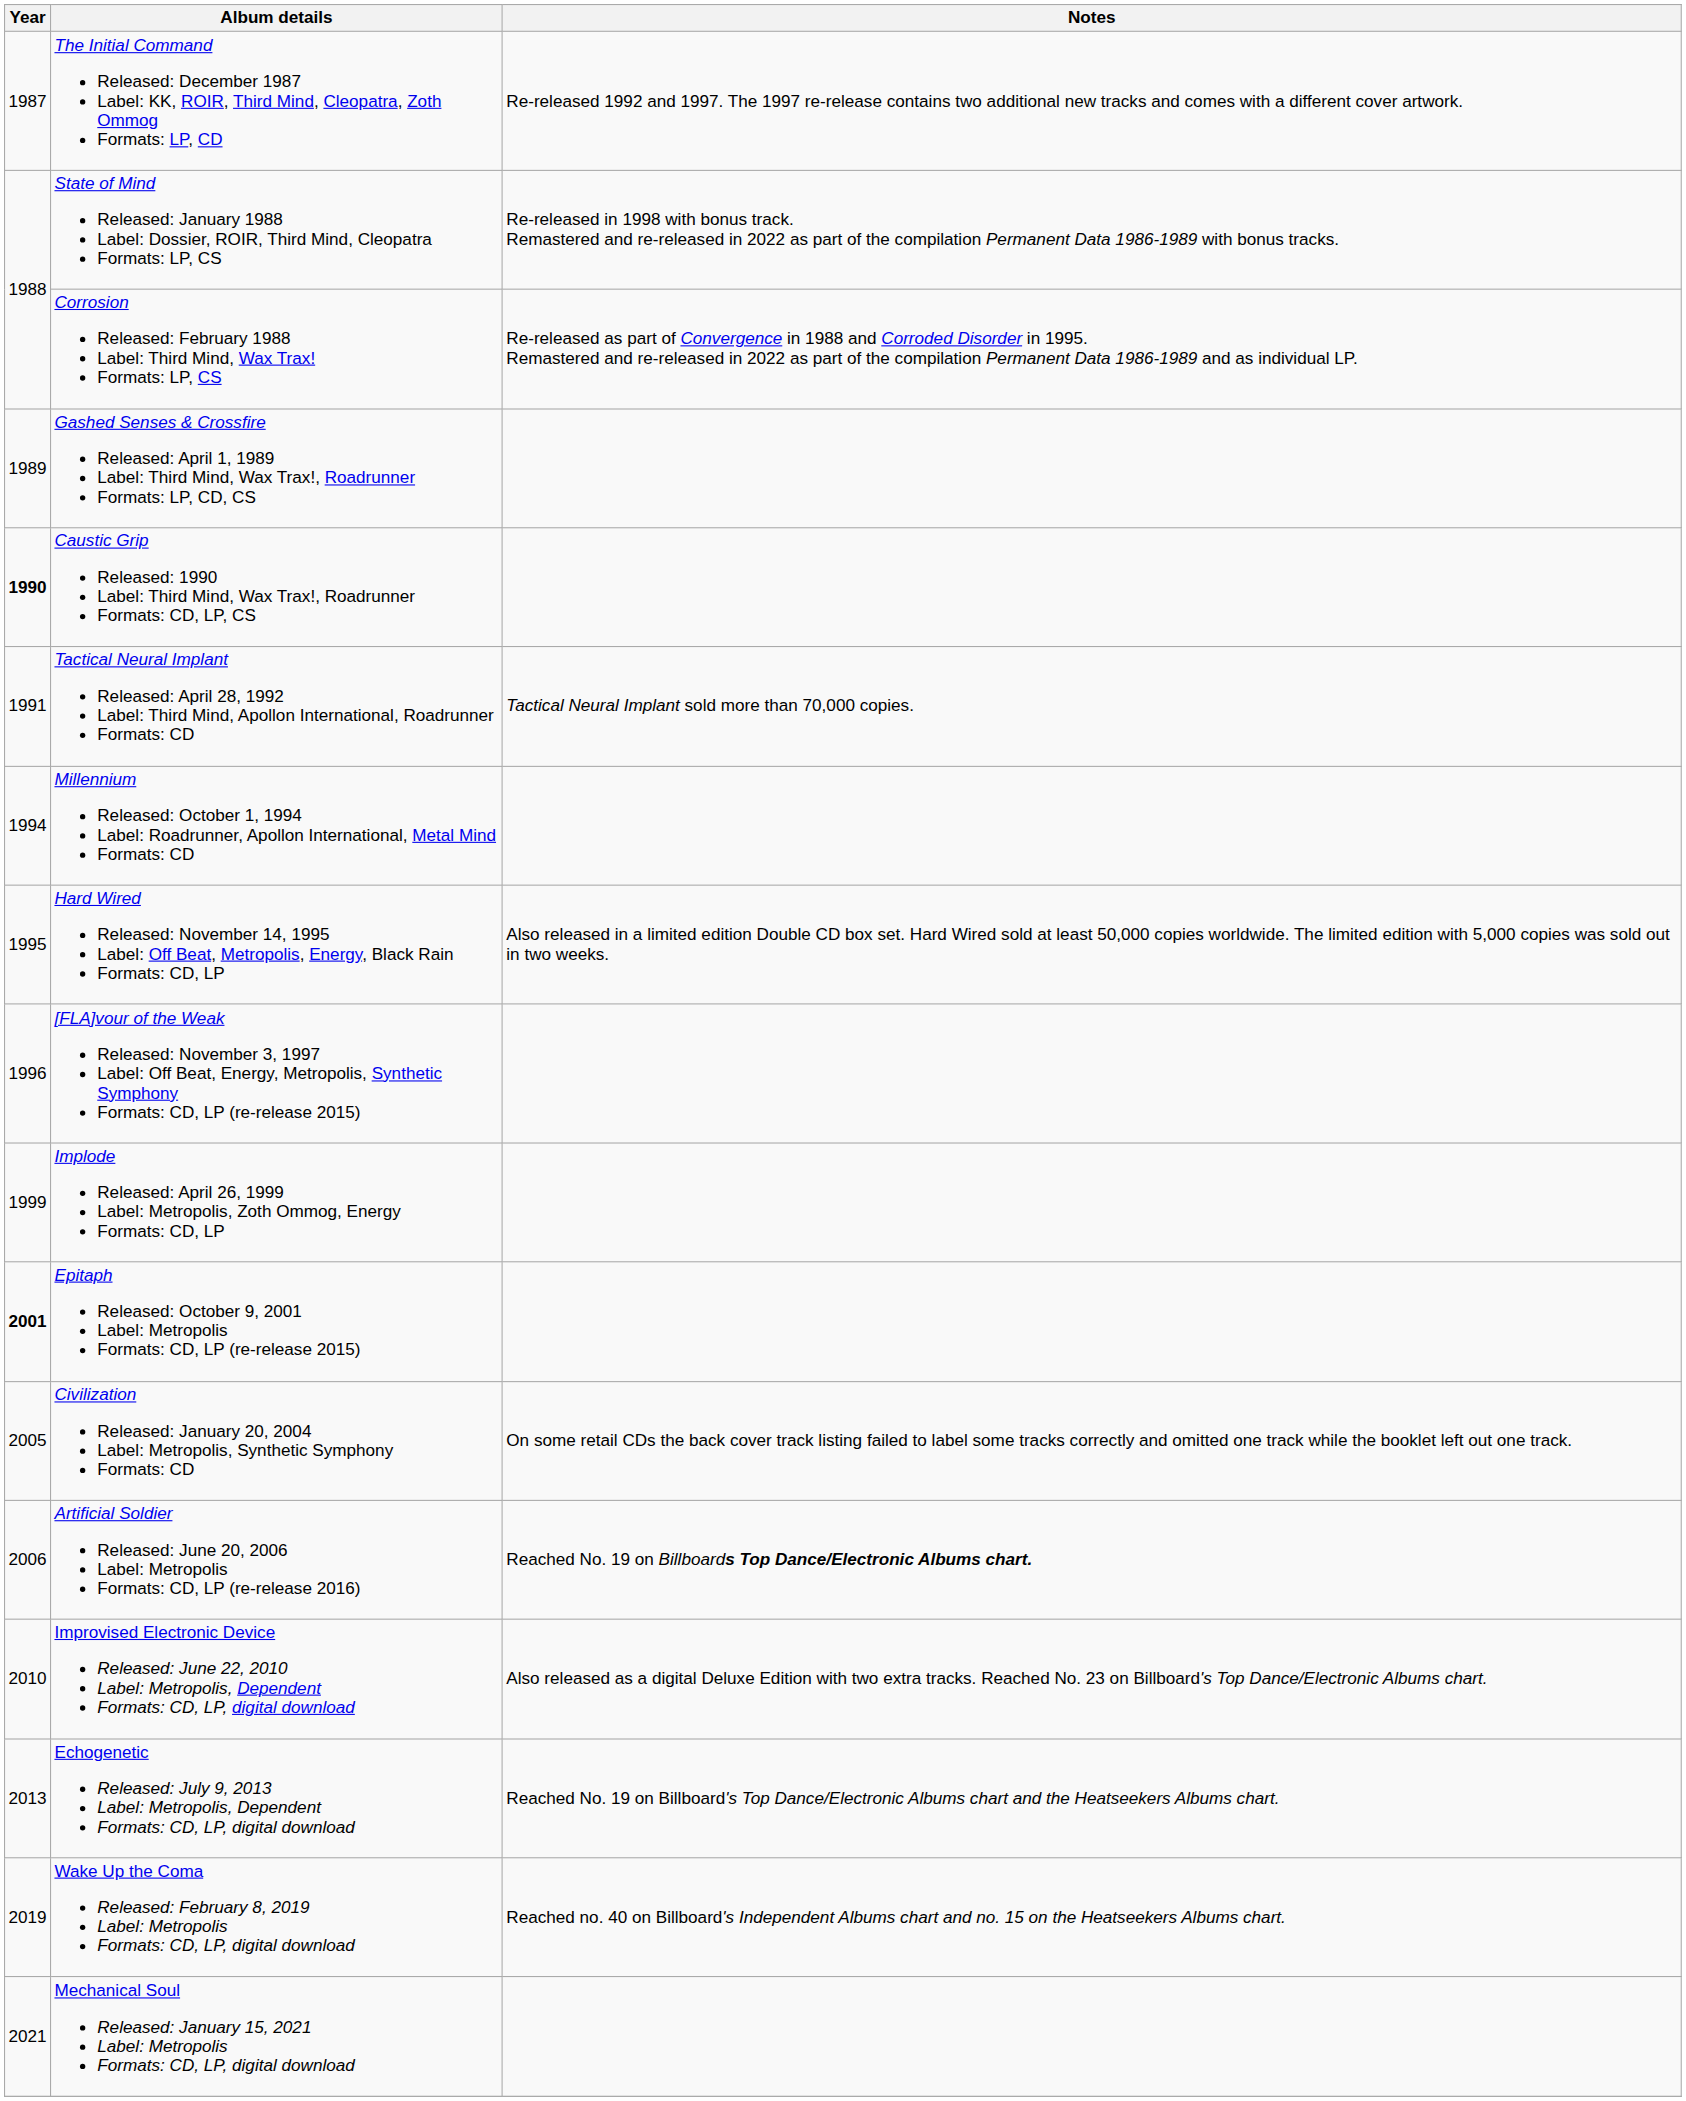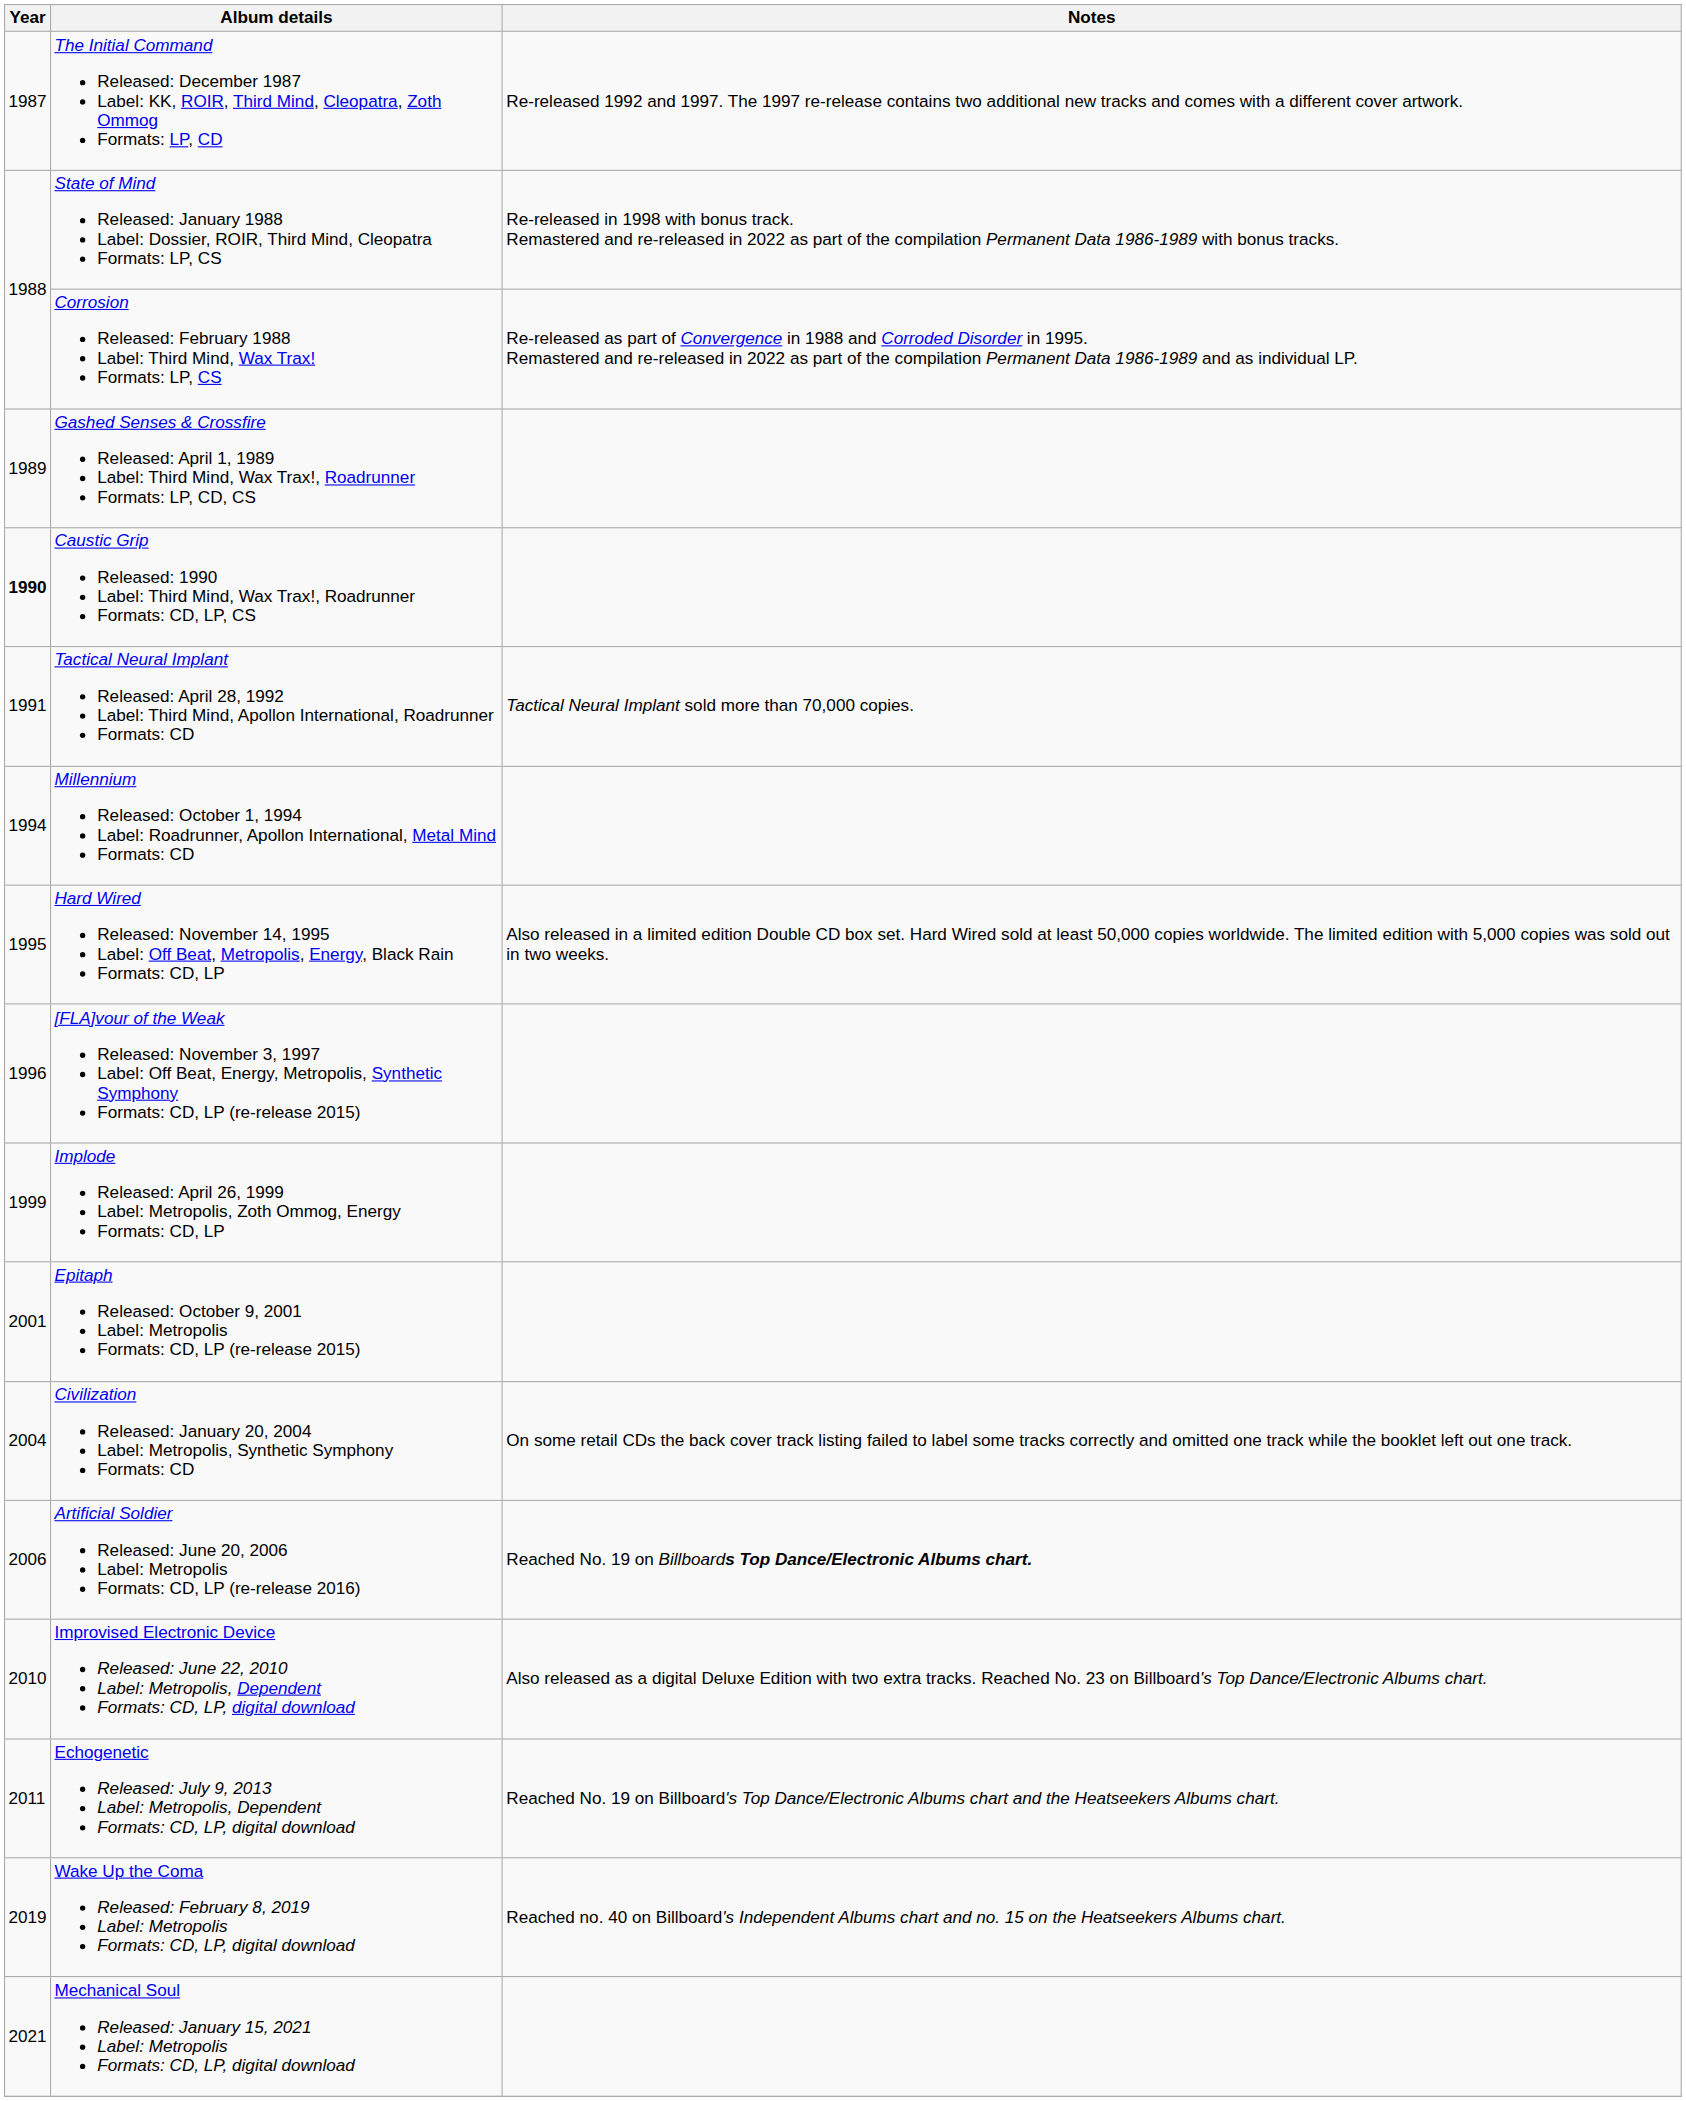(28, 1321) bold -> (28, 1321) normal
(28, 1440) 2005 -> (28, 1440) 2004
(28, 1798) 2013 -> (27, 1798) 2011
